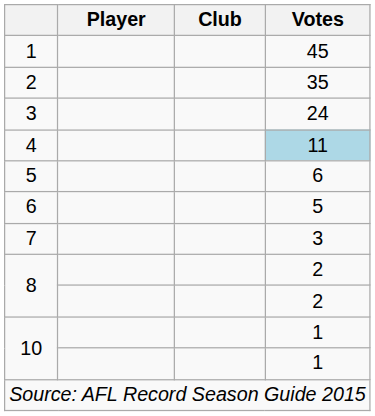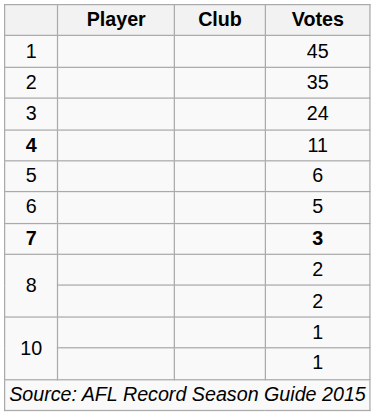(31, 144) normal -> (31, 144) bold
(318, 144) lightblue background -> (318, 144) no background
(31, 238) normal -> (31, 238) bold
(318, 238) normal -> (318, 238) bold
